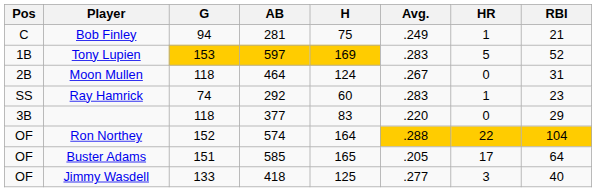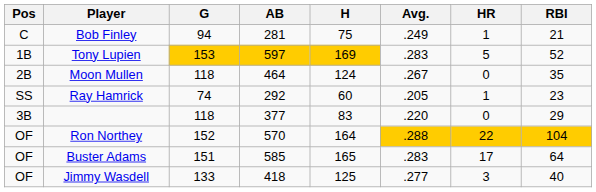(557, 75) 31 -> (557, 75) 35
(416, 95) .283 -> (416, 95) .205
(275, 136) 574 -> (275, 136) 570
(416, 156) .205 -> (416, 156) .283
